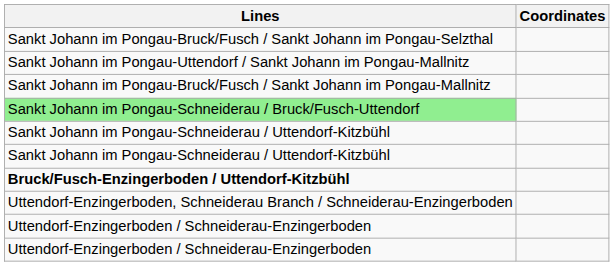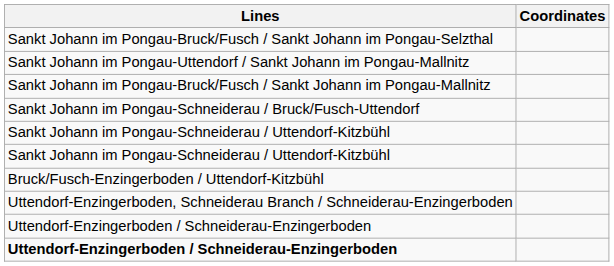(214, 109) lightgreen background -> (214, 109) no background
(179, 179) bold -> (166, 179) normal
(190, 249) normal -> (202, 249) bold
